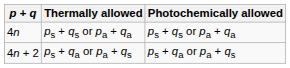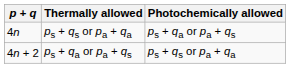(192, 33) ps + qs or pa + qa -> (192, 33) ps + qa or pa + qs
(192, 53) ps + qa or pa + qs -> (192, 53) ps + qs or pa + qa
